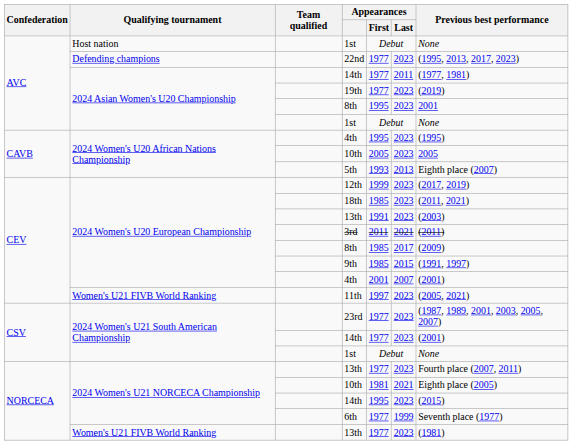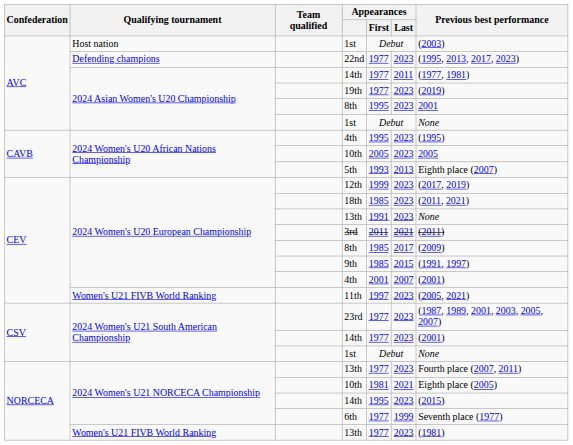(429, 43) None -> (431, 43) (2003)
(431, 216) (2003) -> (429, 216) None
